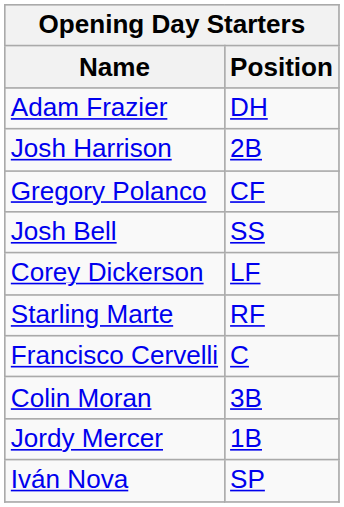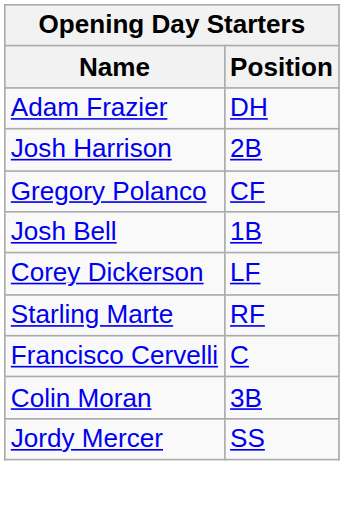(247, 231) SS -> (246, 231) 1B
(246, 438) 1B -> (247, 438) SS
- row: (70, 480)
